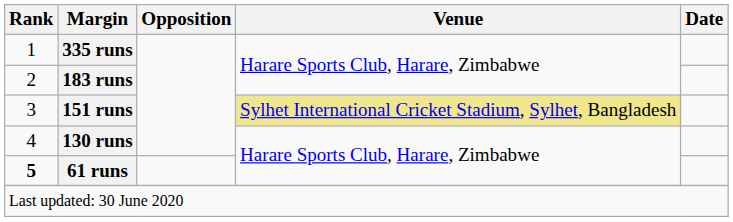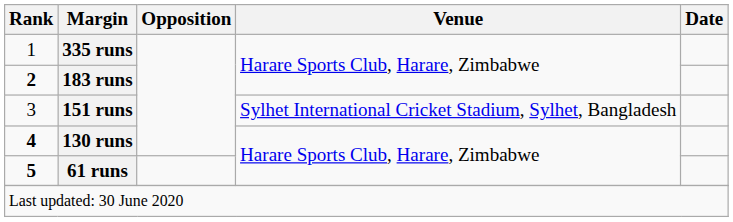(31, 79) normal -> (31, 79) bold
(458, 110) khaki background -> (458, 110) no background
(31, 140) normal -> (31, 140) bold
